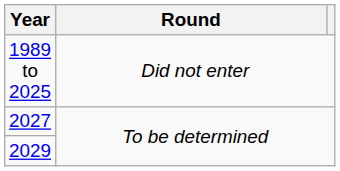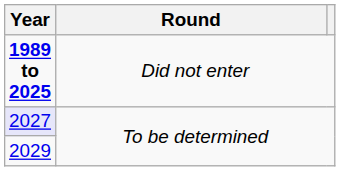(30, 71) normal -> (30, 71) bold
(30, 121) no background -> (30, 121) lavender background
